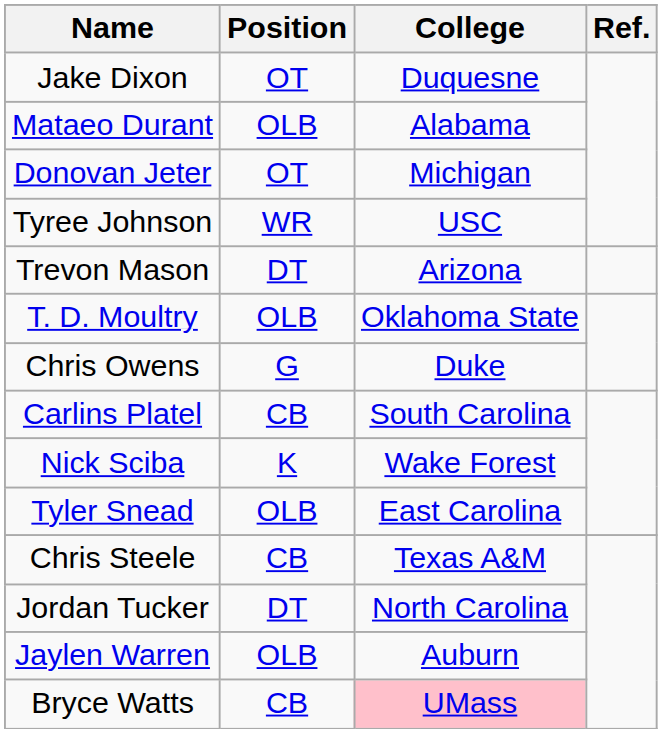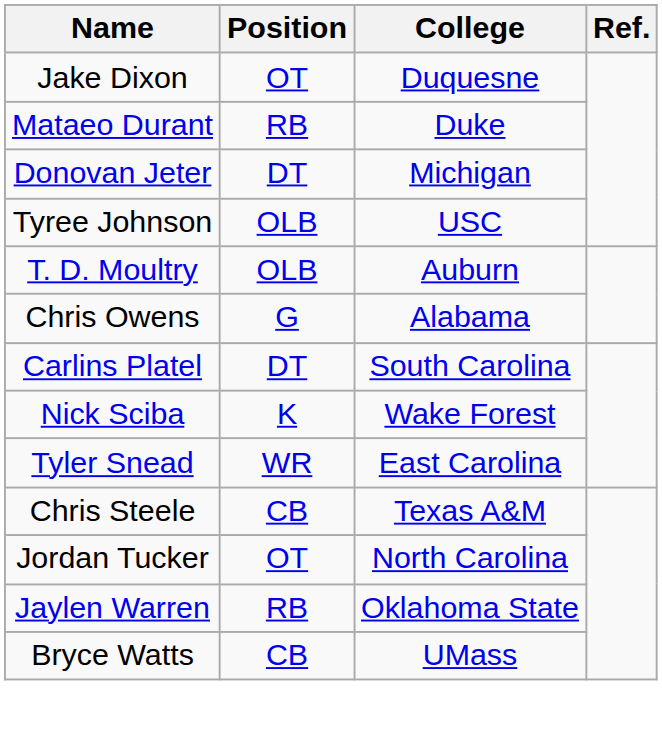(287, 125) OLB -> (287, 125) RB
(470, 125) Alabama -> (470, 125) Duke
(287, 173) OT -> (287, 173) DT
(287, 221) WR -> (287, 221) OLB
- row: (112, 269)
(470, 317) Oklahoma State -> (470, 269) Auburn
(470, 366) Duke -> (470, 317) Alabama
(287, 414) CB -> (287, 366) DT
(287, 510) OLB -> (287, 462) WR
(287, 607) DT -> (287, 558) OT
(287, 655) OLB -> (287, 607) RB
(470, 655) Auburn -> (470, 607) Oklahoma State
(470, 703) pink background -> (470, 655) no background
